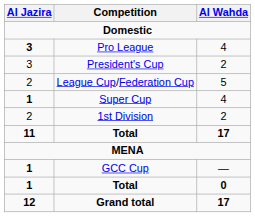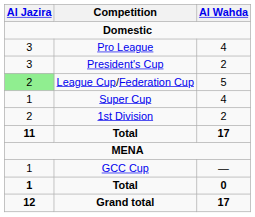(29, 47) bold -> (29, 47) normal
(29, 82) no background -> (29, 82) lightgreen background
(29, 99) bold -> (29, 99) normal
(29, 168) bold -> (29, 168) normal
